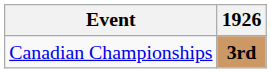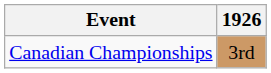(242, 51) bold -> (242, 51) normal
